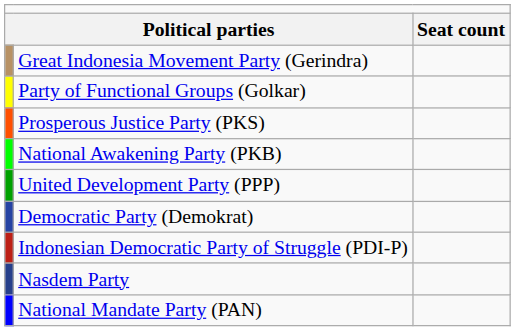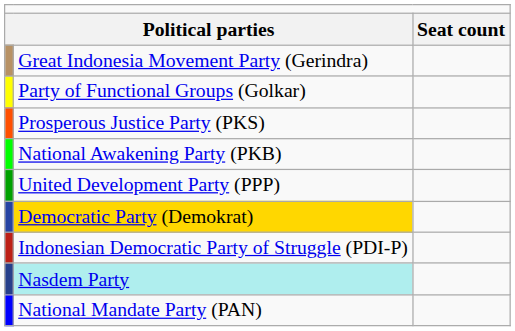(136, 216) no background -> (136, 216) gold background
(74, 278) no background -> (74, 278) paleturquoise background
